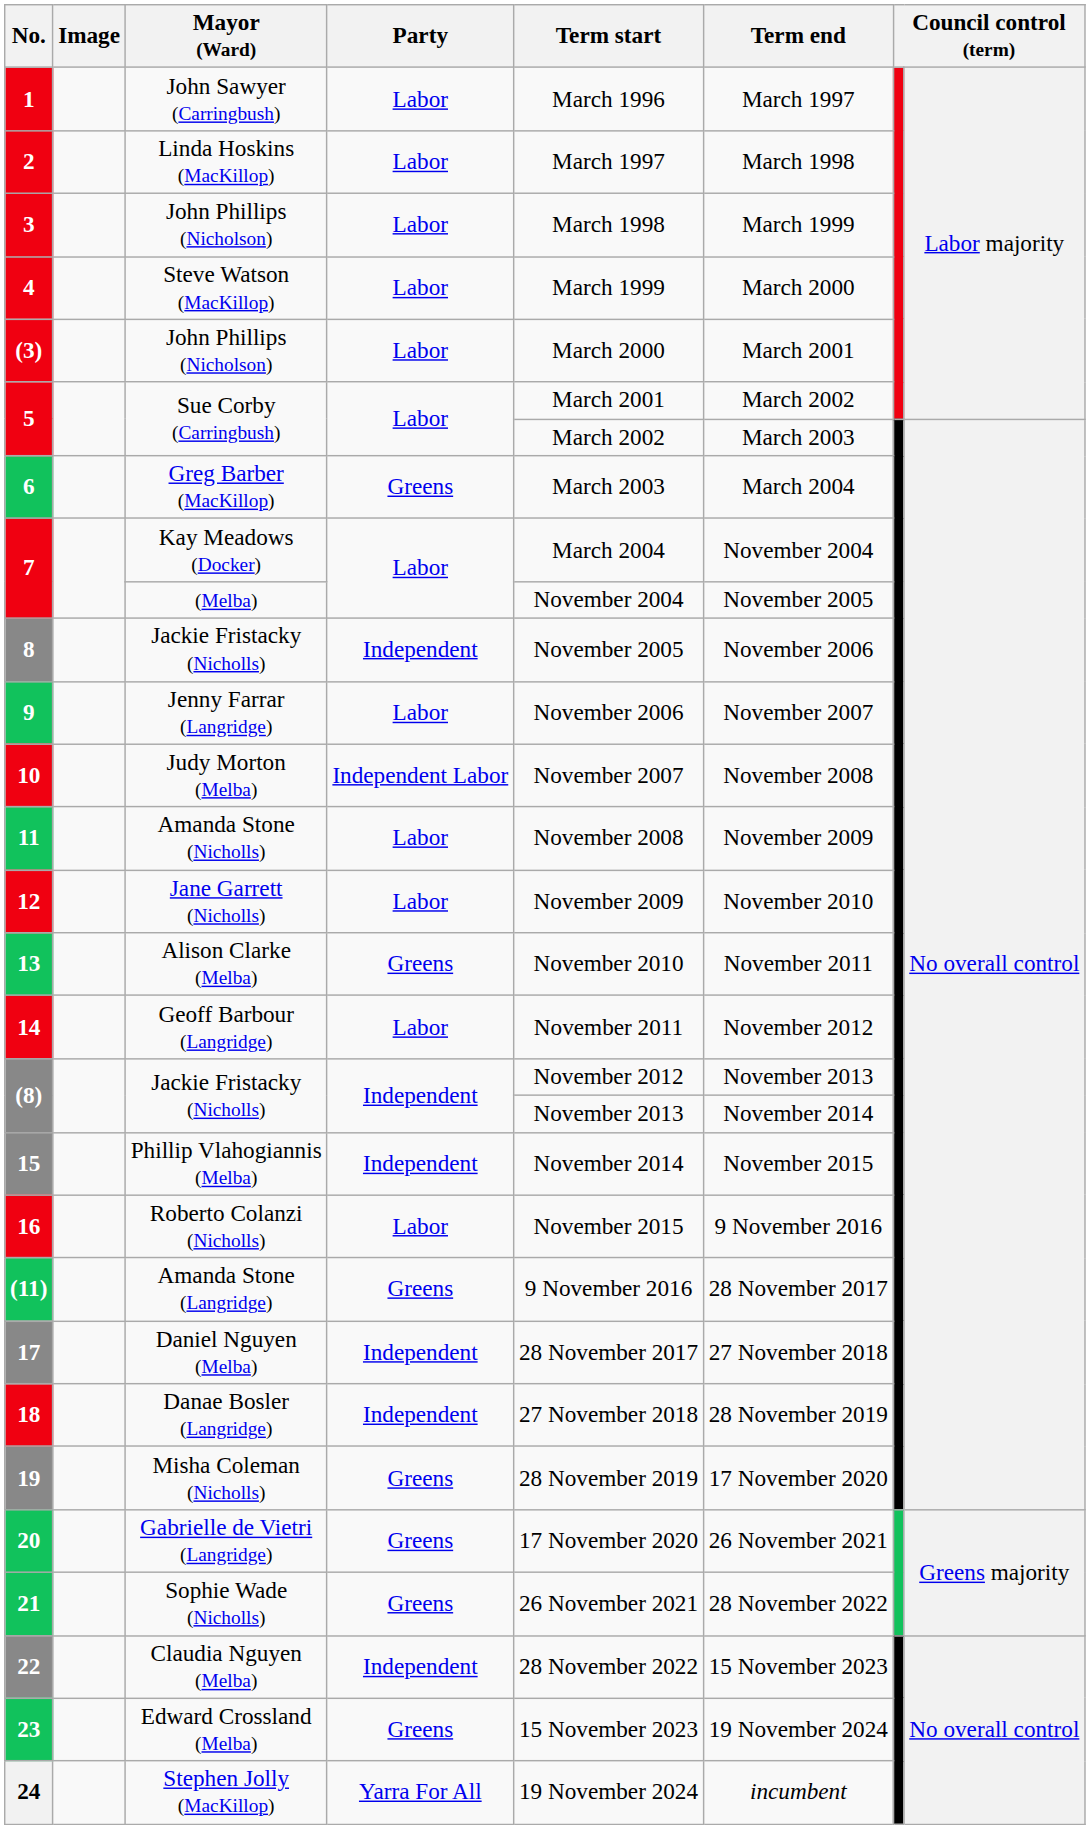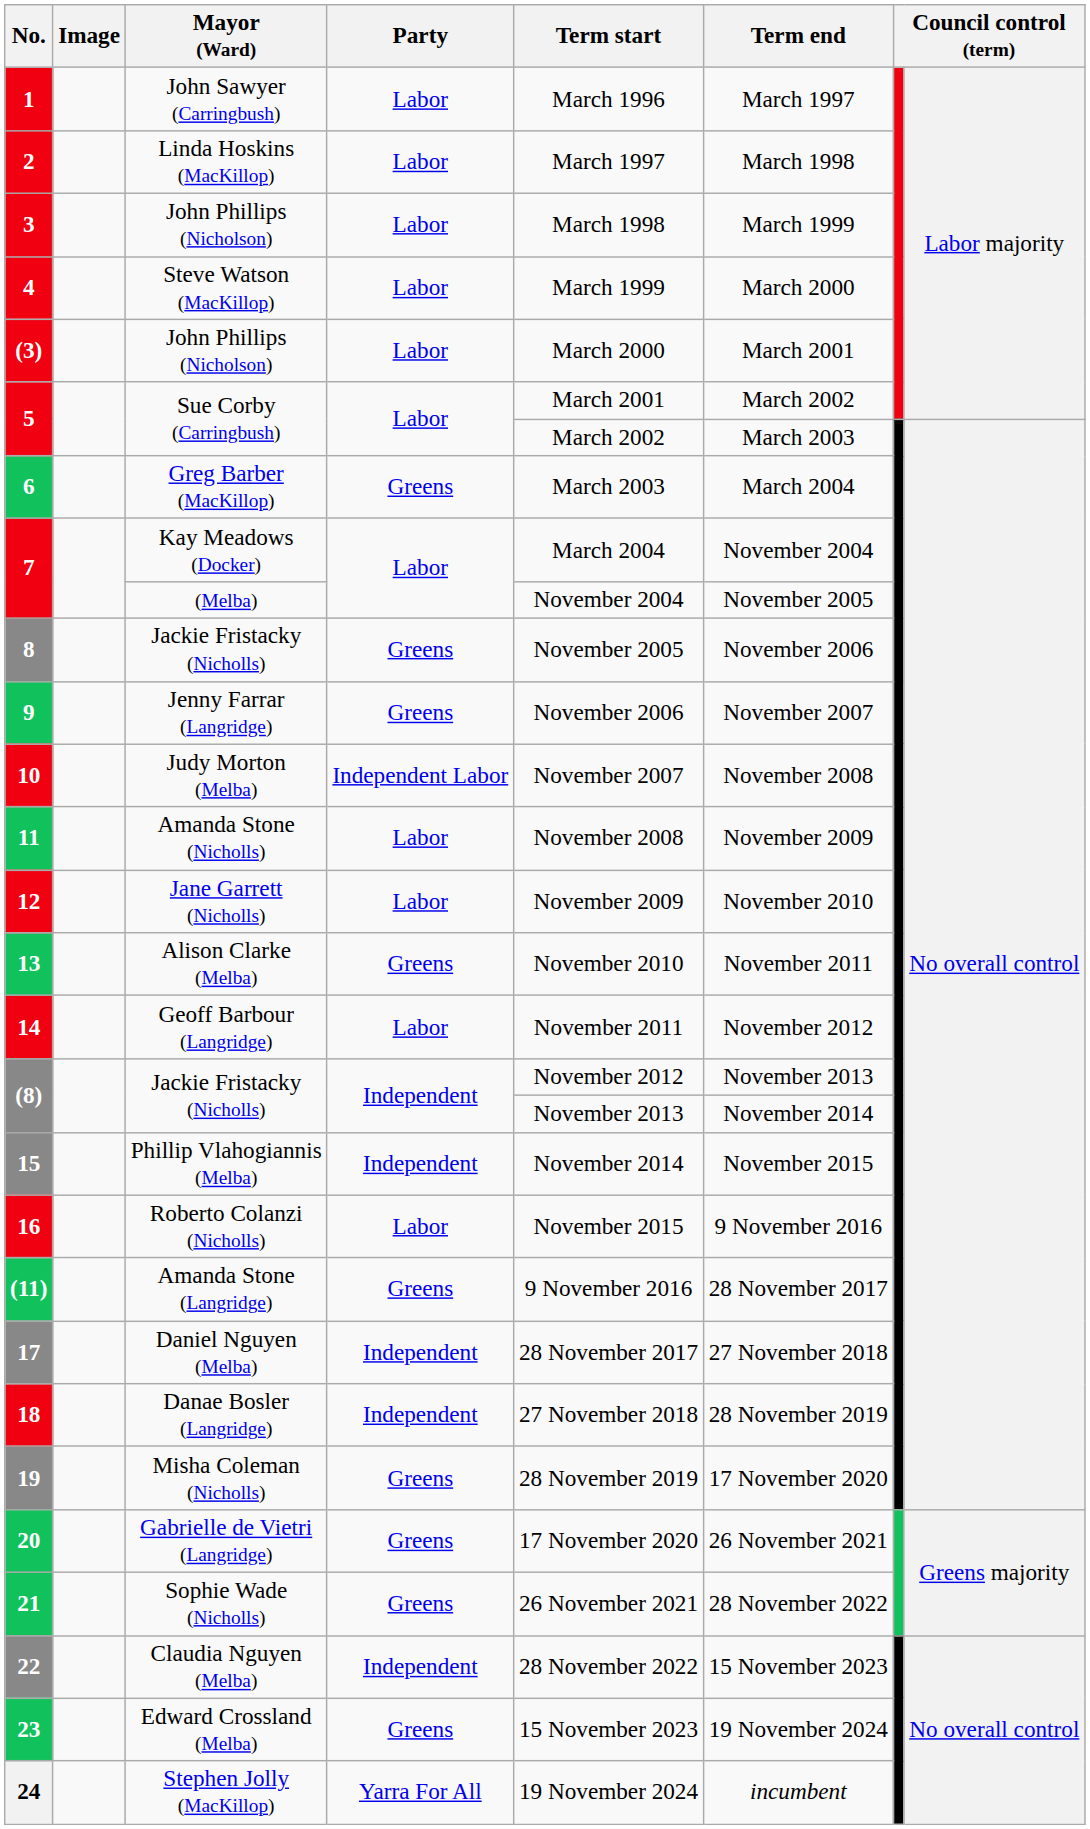(420, 649) Independent -> (420, 649) Greens
(420, 712) Labor -> (420, 712) Greens
